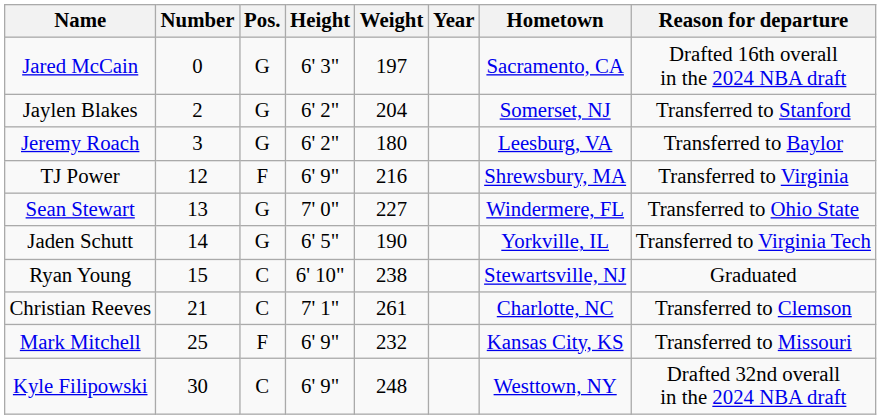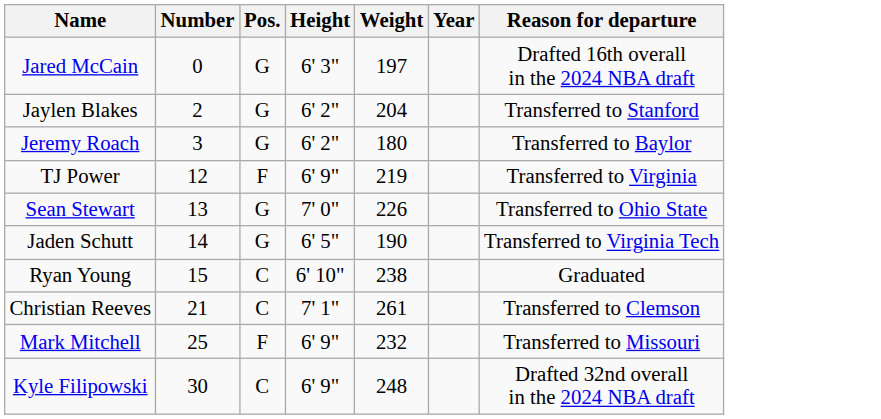- column: (555, 20)
(392, 176) 216 -> (392, 176) 219
(392, 209) 227 -> (392, 209) 226
